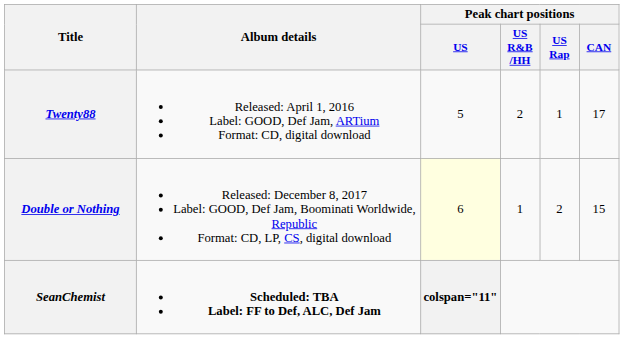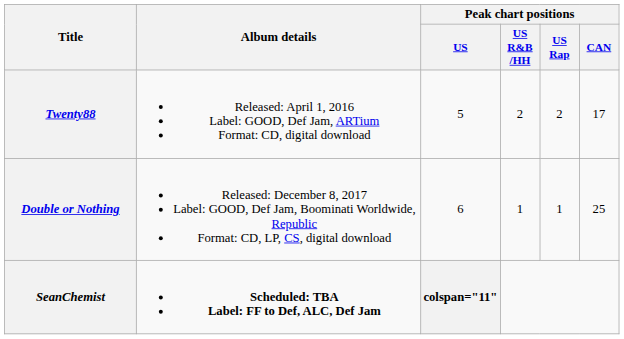(559, 114) 1 -> (559, 114) 2
(460, 209) lightyellow background -> (460, 209) no background
(559, 209) 2 -> (559, 209) 1
(599, 209) 15 -> (599, 209) 25
